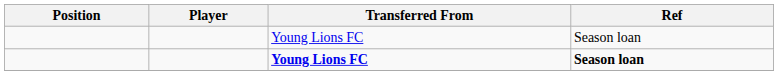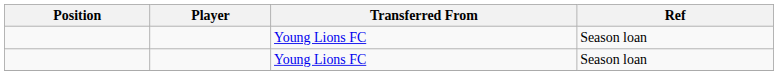(320, 59) bold -> (320, 59) normal
(609, 59) bold -> (614, 59) normal
